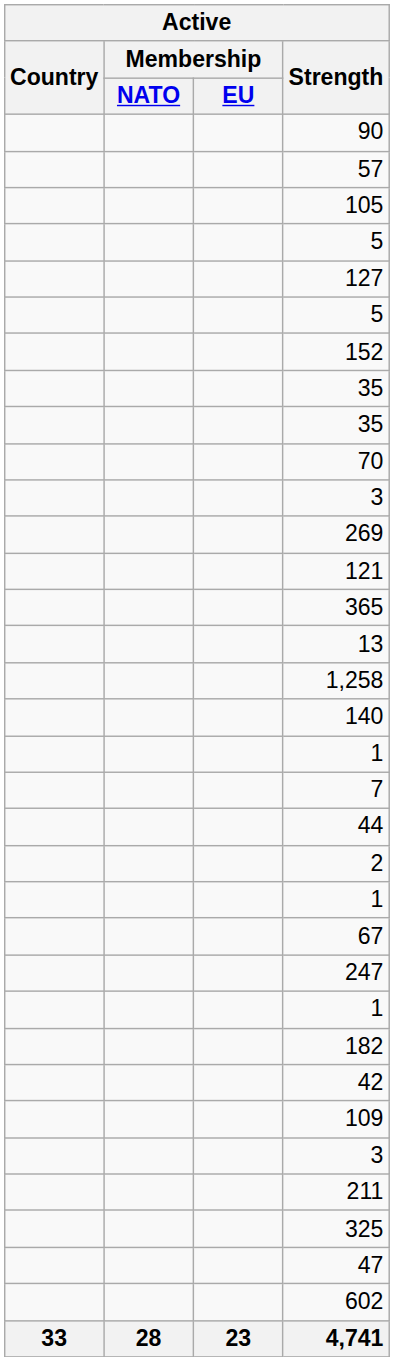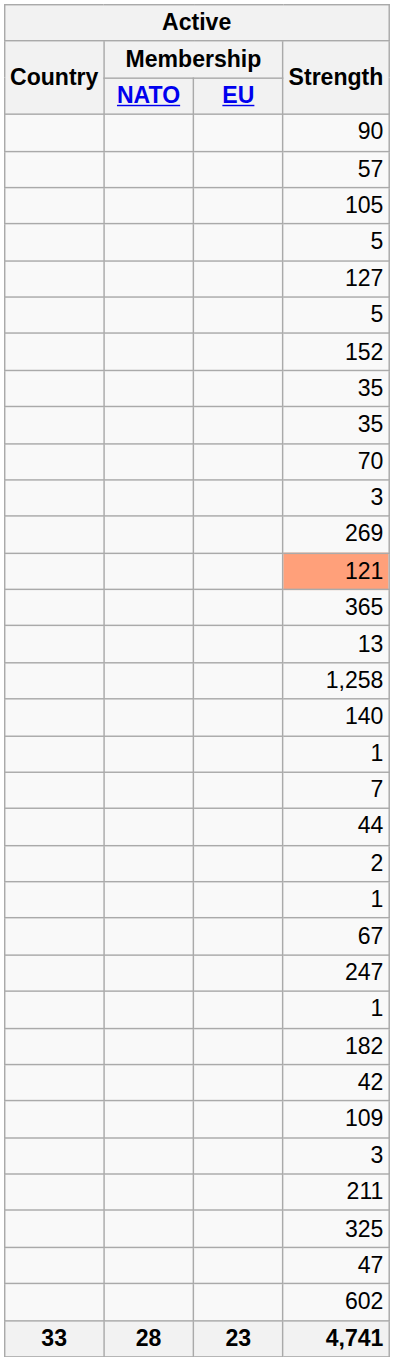(364, 570) no background -> (364, 570) lightsalmon background
